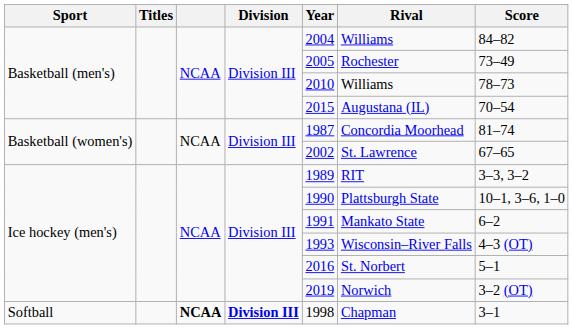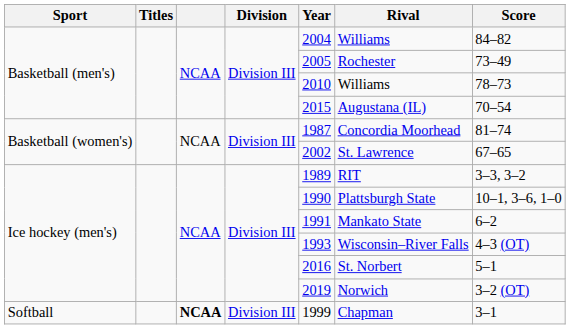(263, 312) bold -> (262, 312) normal
(320, 312) 1998 -> (317, 312) 1999
